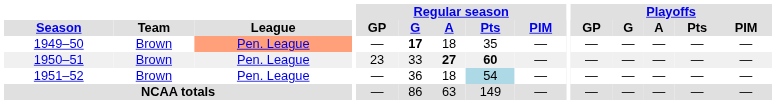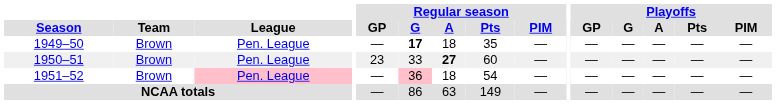(273, 44) lightsalmon background -> (273, 44) no background
(490, 60) bold -> (490, 60) normal
(273, 76) no background -> (273, 76) pink background
(415, 76) no background -> (415, 76) pink background
(490, 76) lightblue background -> (490, 76) no background
